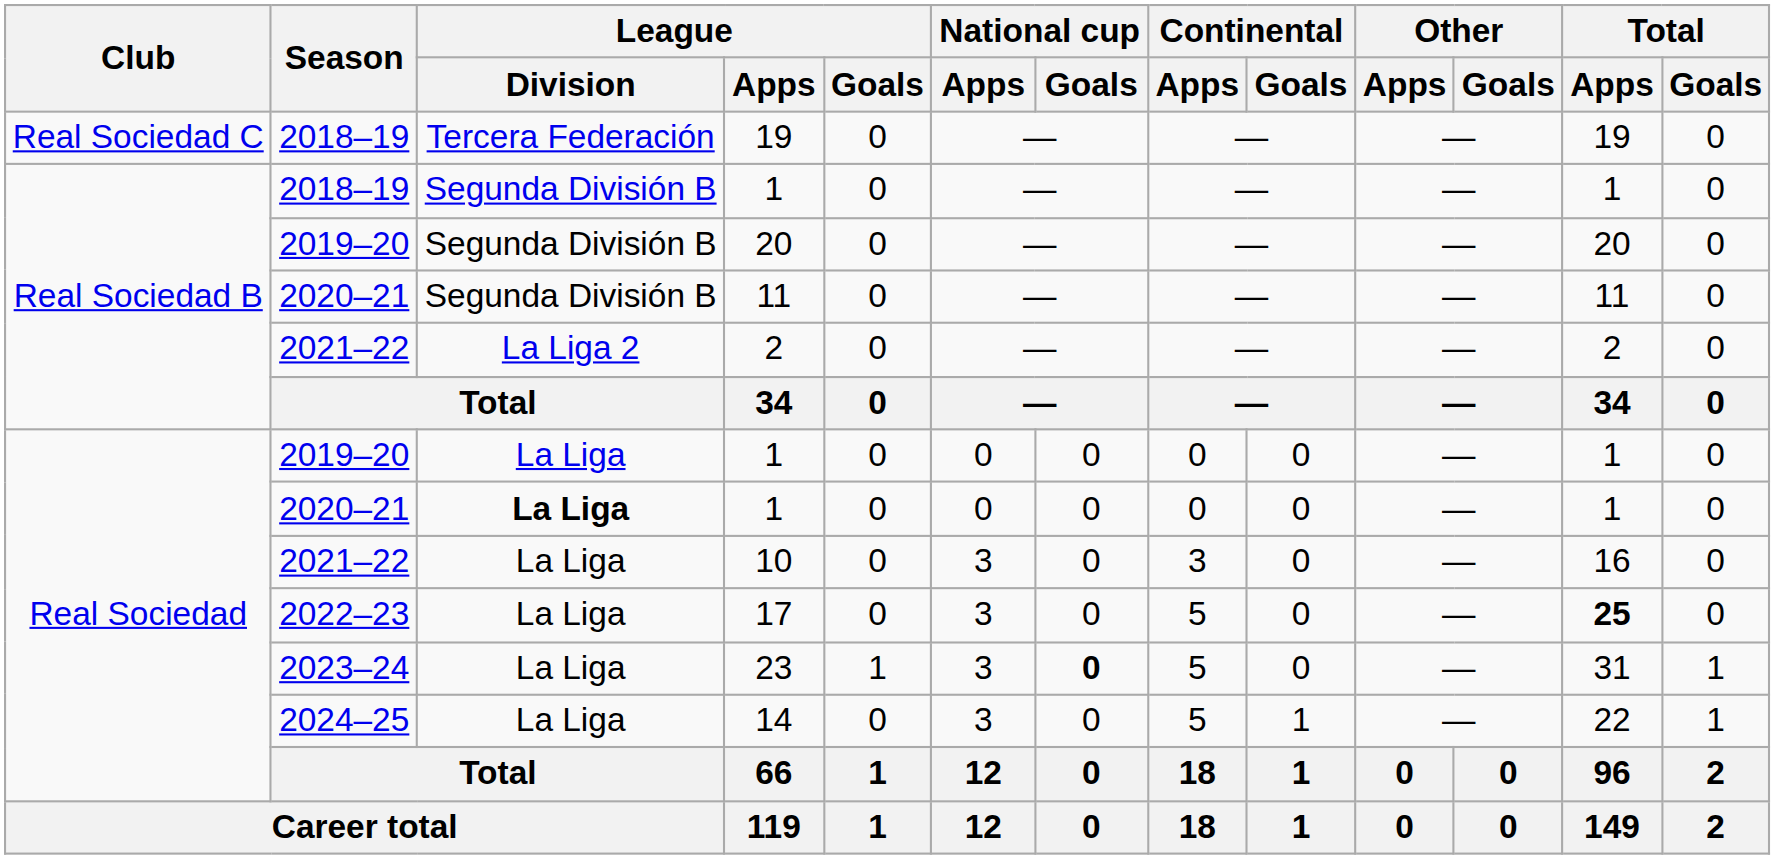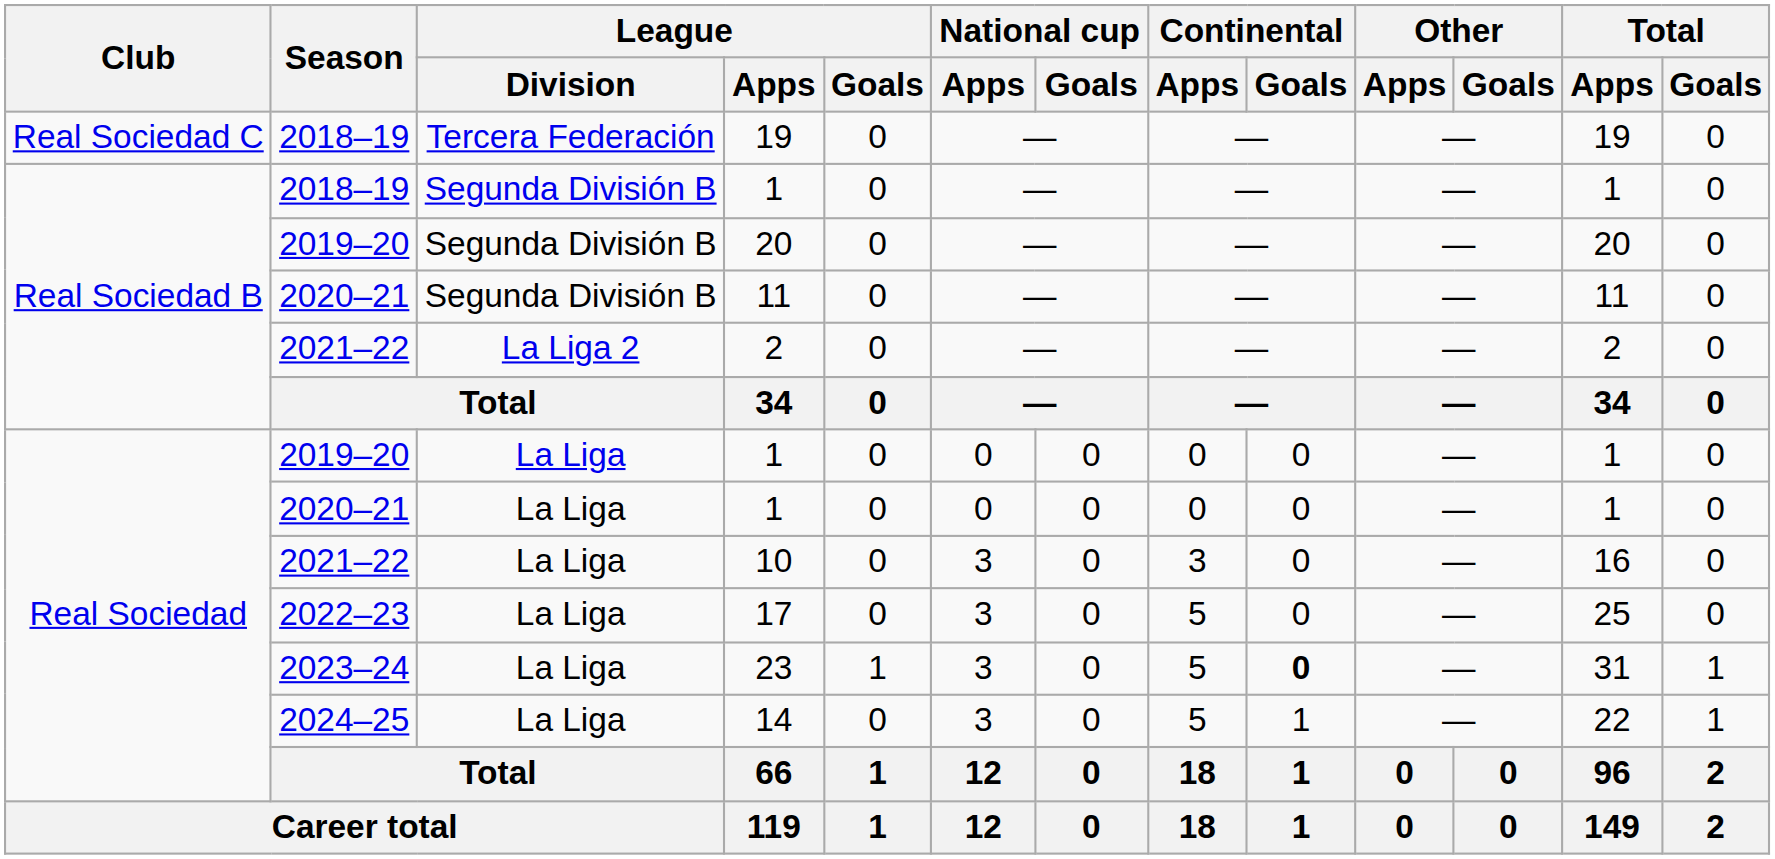(571, 508) bold -> (571, 508) normal
(1612, 614) bold -> (1612, 614) normal
(1091, 667) bold -> (1091, 667) normal
(1301, 667) normal -> (1301, 667) bold
